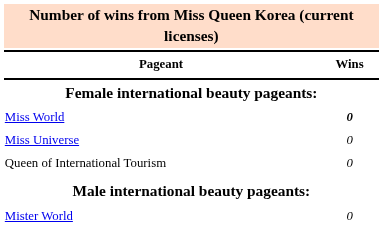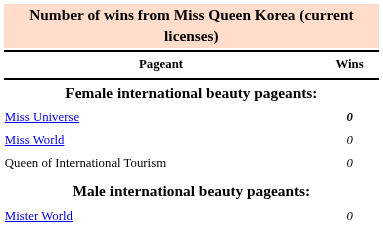(35, 117) Miss World -> (42, 117) Miss Universe
(42, 140) Miss Universe -> (35, 140) Miss World
